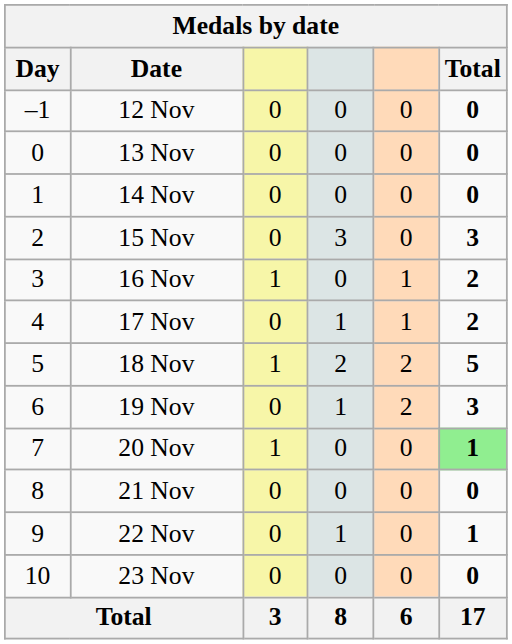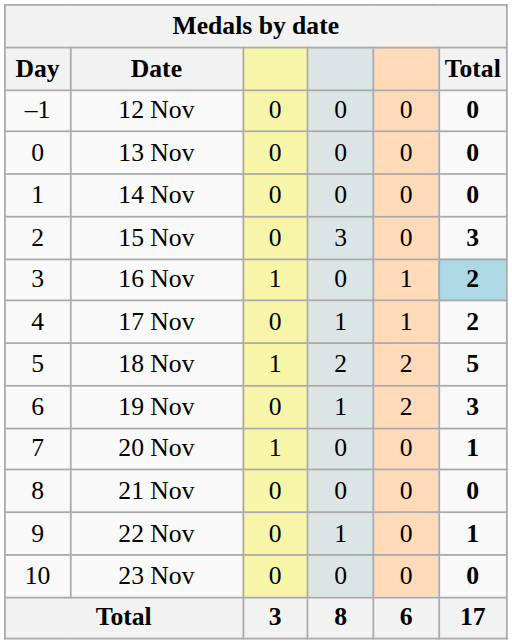(473, 279) no background -> (473, 279) lightblue background
(473, 448) lightgreen background -> (473, 448) no background
